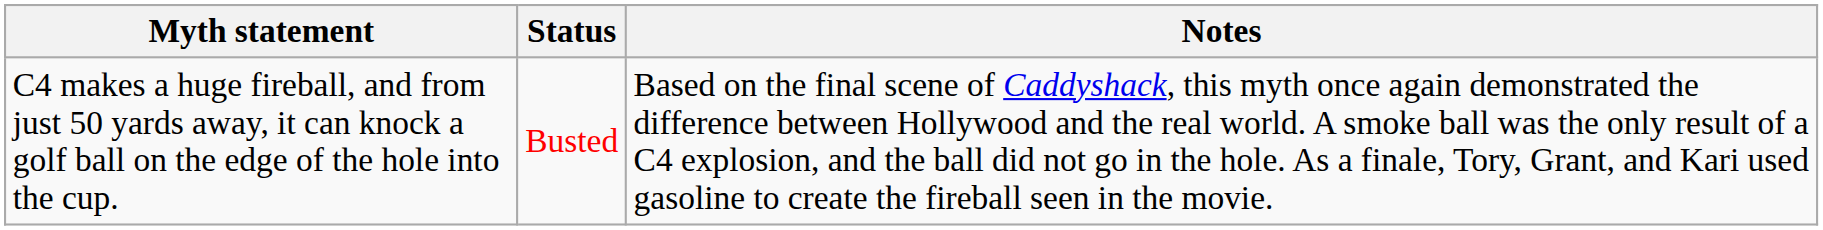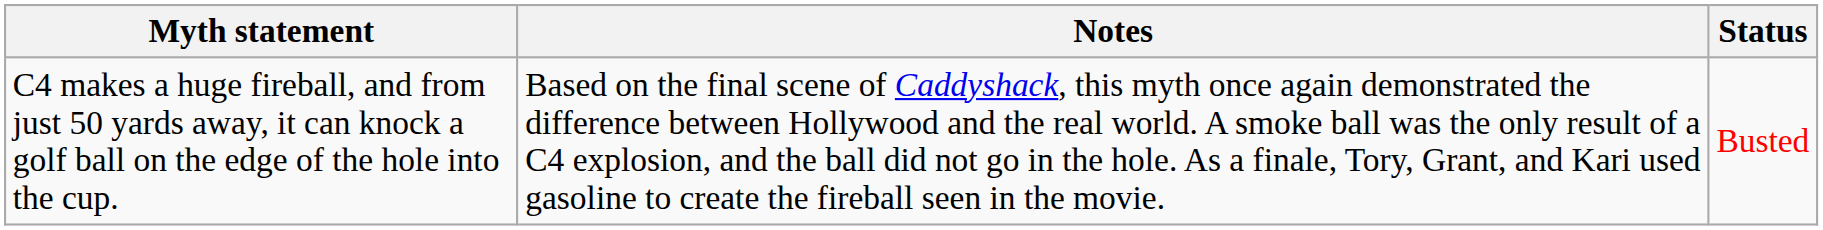columns swapped: (572, 31) <-> (1221, 31)
